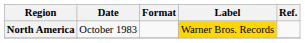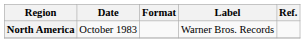(228, 29) gold background -> (228, 29) no background
